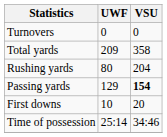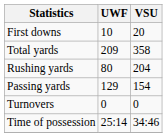rows swapped: (34, 104) <-> (30, 31)
(142, 86) bold -> (142, 86) normal
